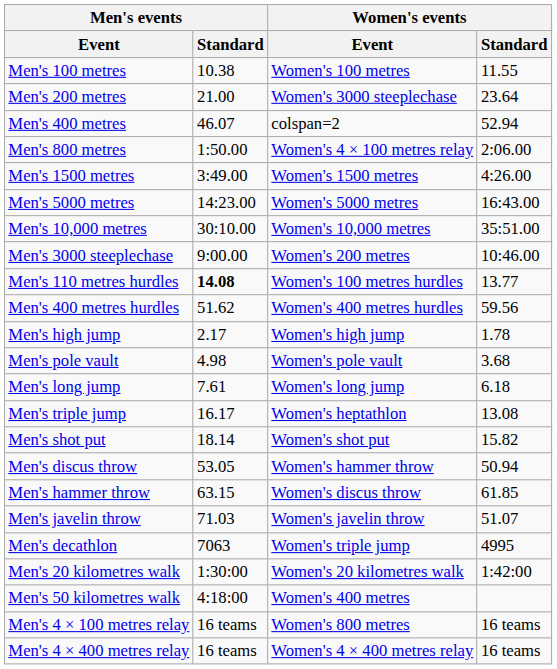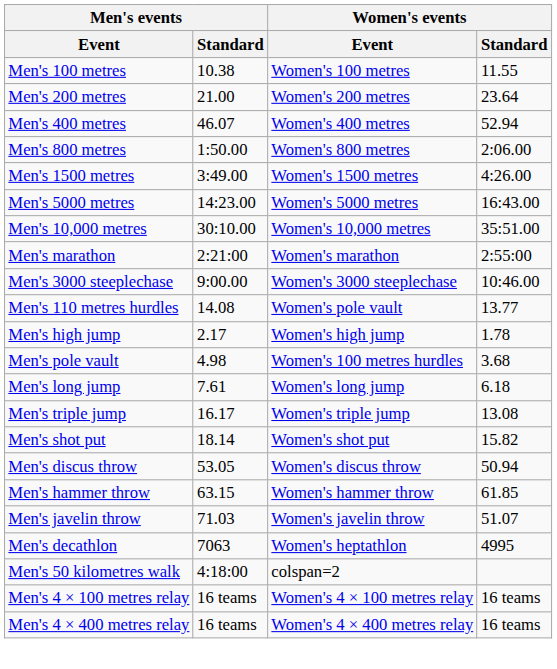(364, 96) Women's 3000 steeplechase -> (341, 96) Women's 200 metres
(306, 123) colspan=2 -> (341, 123) Women's 400 metres
(372, 149) Women's 4 × 100 metres relay -> (341, 149) Women's 800 metres
+ row: (62, 255)
(341, 255) Women's 200 metres -> (364, 281) Women's 3000 steeplechase
(216, 281) bold -> (216, 307) normal
(367, 281) Women's 100 metres hurdles -> (337, 307) Women's pole vault
- row: (94, 307)
(337, 360) Women's pole vault -> (367, 360) Women's 100 metres hurdles
(339, 413) Women's heptathlon -> (341, 413) Women's triple jump
(353, 466) Women's hammer throw -> (346, 466) Women's discus throw
(346, 492) Women's discus throw -> (353, 492) Women's hammer throw
(341, 545) Women's triple jump -> (339, 545) Women's heptathlon
- row: (94, 571)
(341, 598) Women's 400 metres -> (306, 571) colspan=2
(341, 624) Women's 800 metres -> (372, 598) Women's 4 × 100 metres relay
